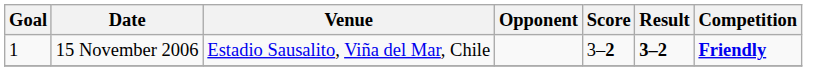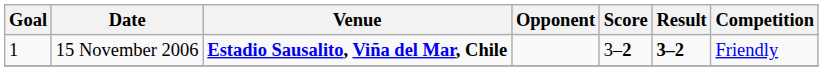(349, 49) normal -> (357, 49) bold
(732, 49) bold -> (747, 49) normal
